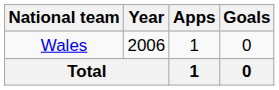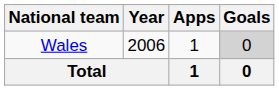(247, 44) no background -> (247, 44) lightgrey background
